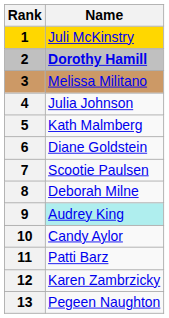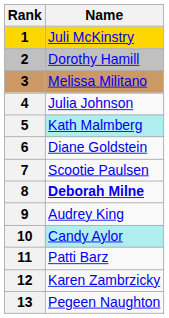(98, 59) bold -> (94, 59) normal
(95, 125) no background -> (95, 125) paleturquoise background
(93, 192) normal -> (96, 192) bold
(86, 214) paleturquoise background -> (86, 214) no background
(86, 236) no background -> (86, 236) paleturquoise background
